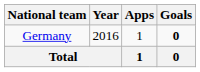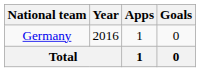(176, 35) bold -> (176, 35) normal
